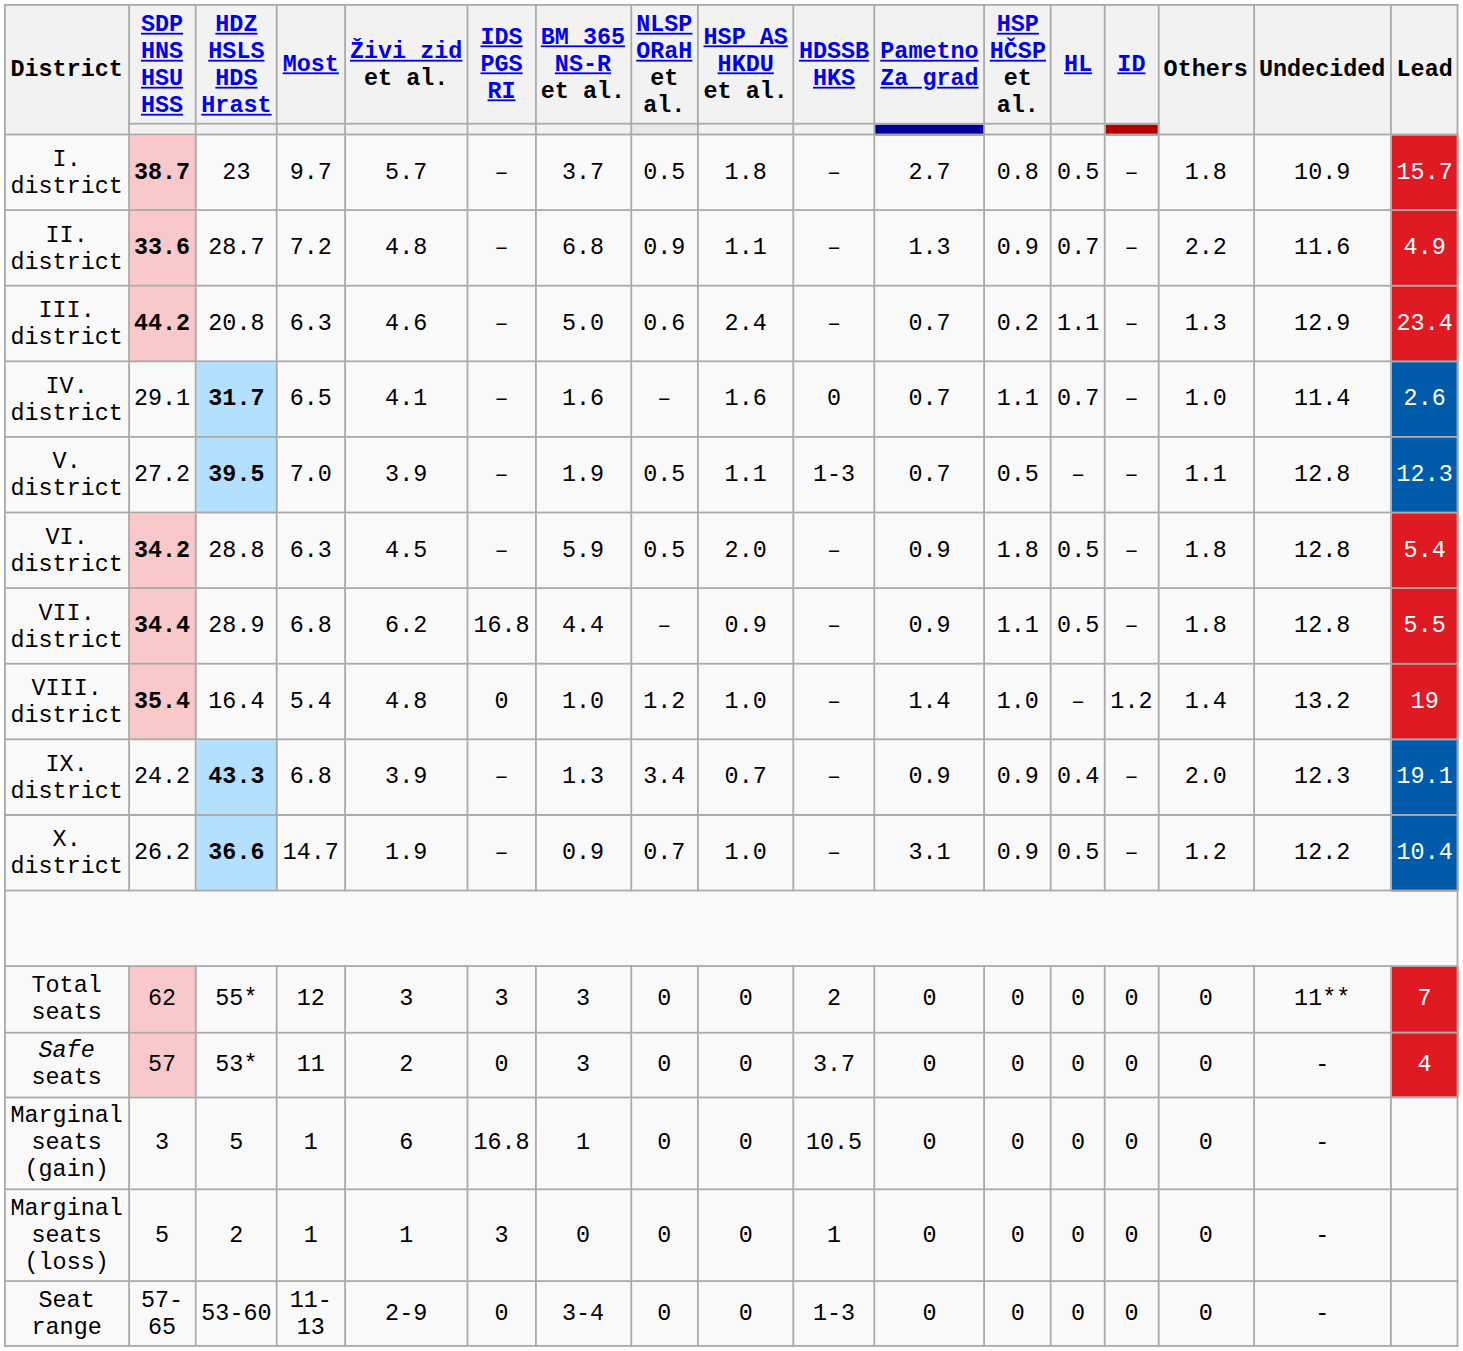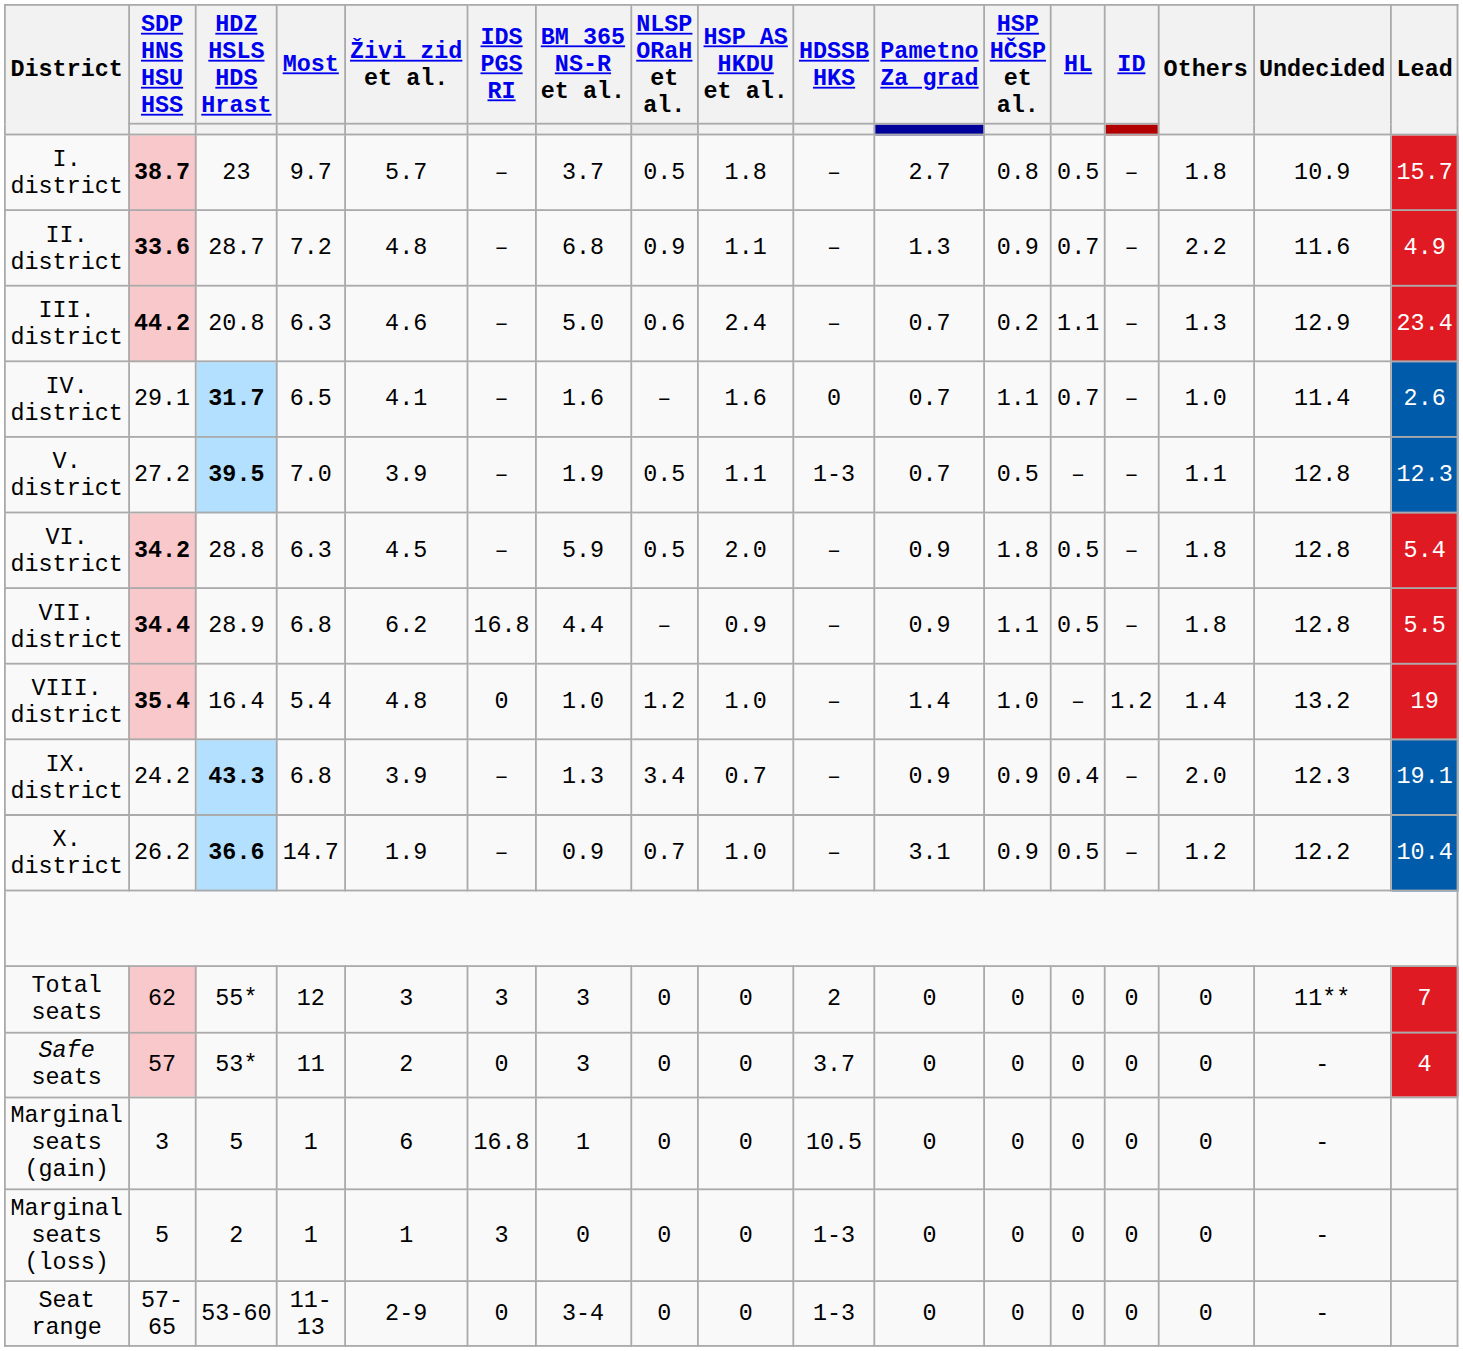(834, 1235) 1 -> (834, 1235) 1-3
